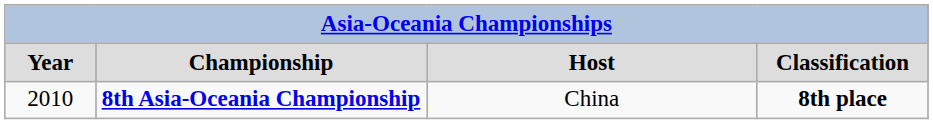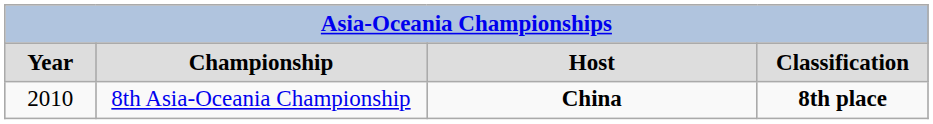(261, 99) bold -> (261, 99) normal
(592, 99) normal -> (592, 99) bold
